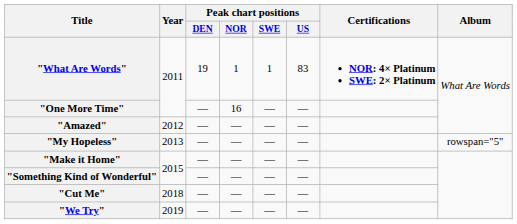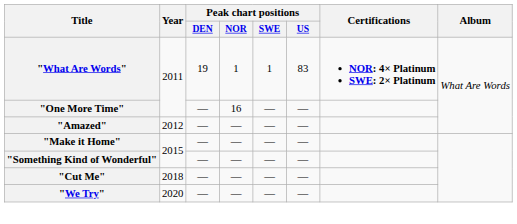- row: (82, 142)
(173, 210) 2019 -> (173, 193) 2020
